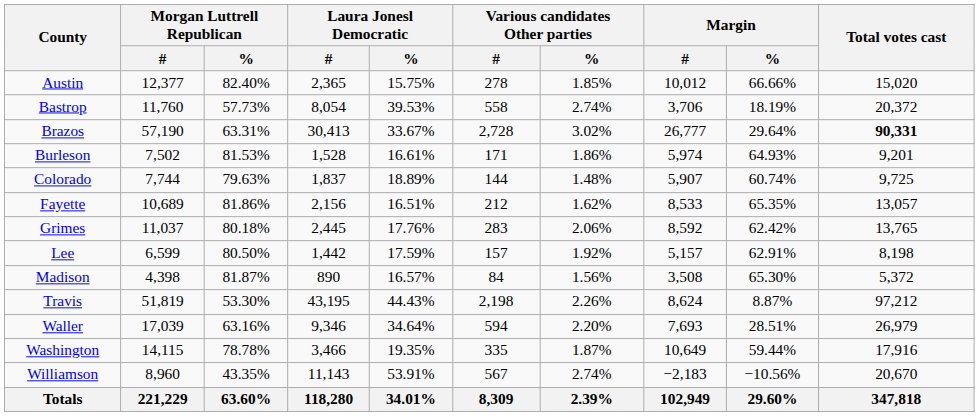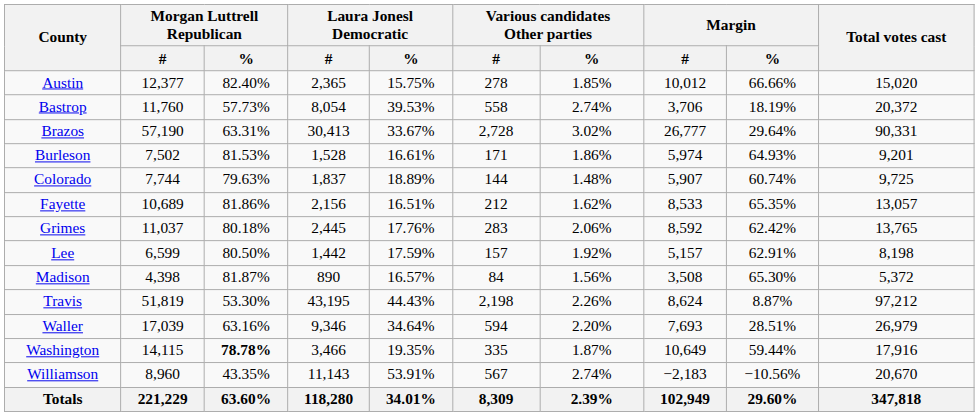(896, 131) bold -> (896, 131) normal
(246, 350) normal -> (246, 350) bold
